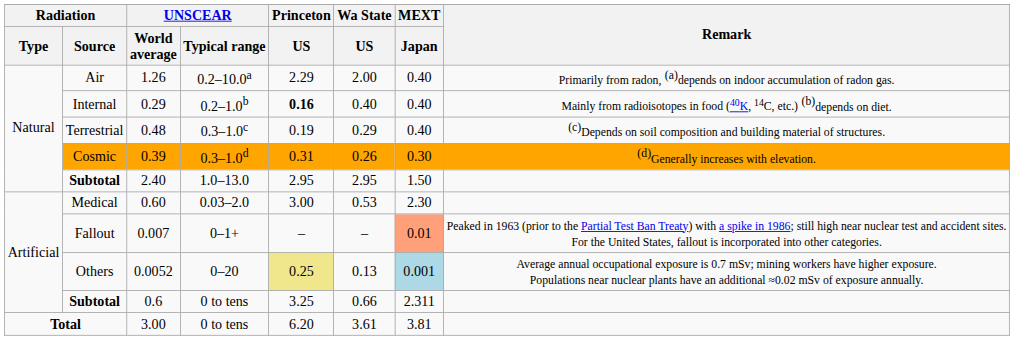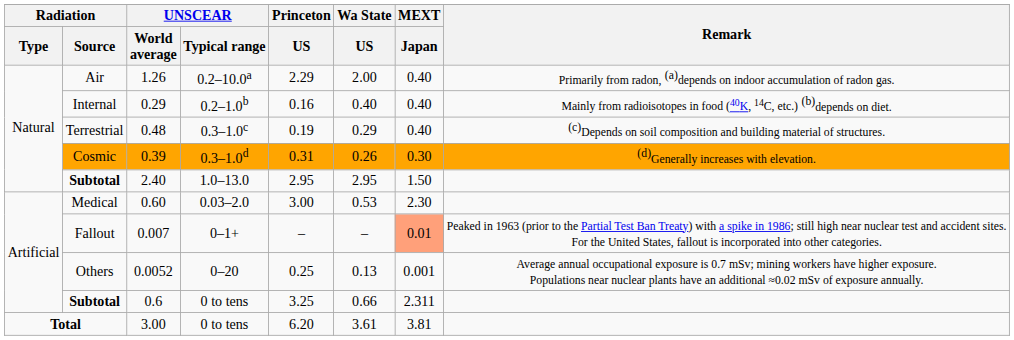(301, 104) bold -> (301, 104) normal
(301, 271) khaki background -> (301, 271) no background
(419, 271) lightblue background -> (419, 271) no background
